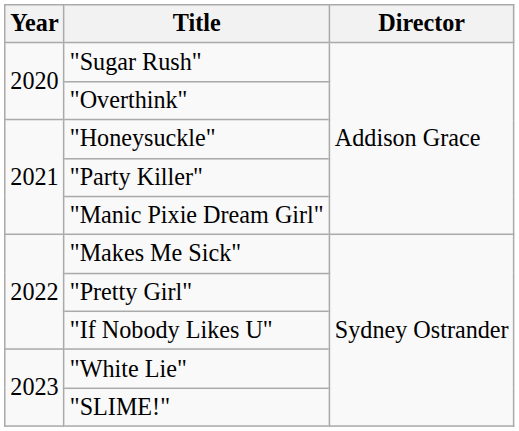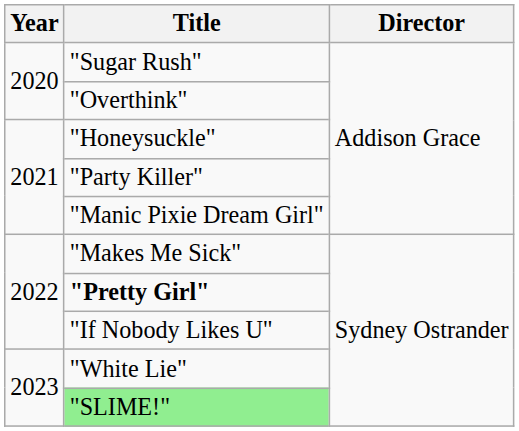(131, 291) normal -> (140, 291) bold
(120, 406) no background -> (120, 406) lightgreen background
